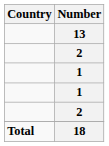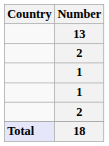(21, 131) no background -> (21, 131) lavender background
